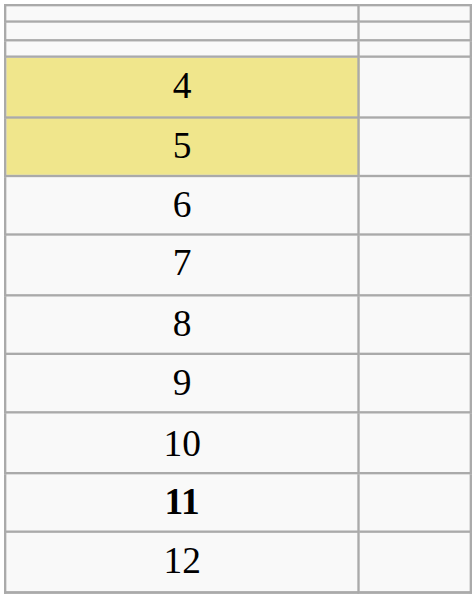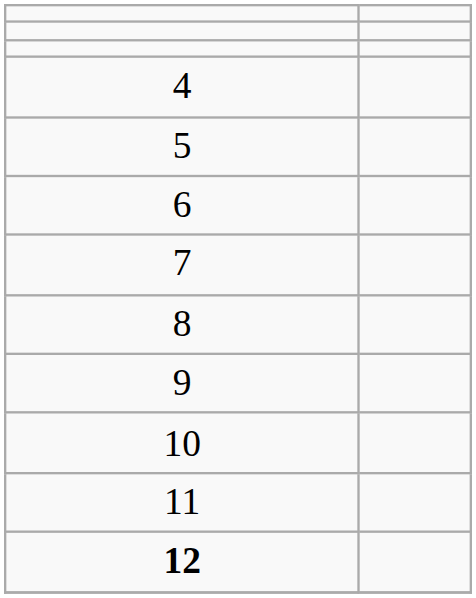(182, 85) khaki background -> (182, 85) no background
(182, 145) khaki background -> (182, 145) no background
(182, 501) bold -> (182, 501) normal
(182, 560) normal -> (182, 560) bold
